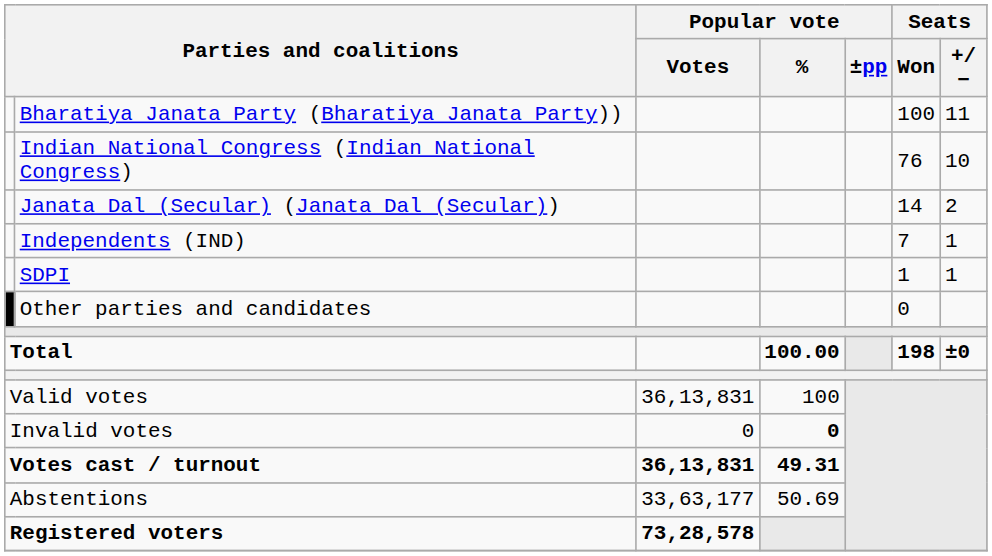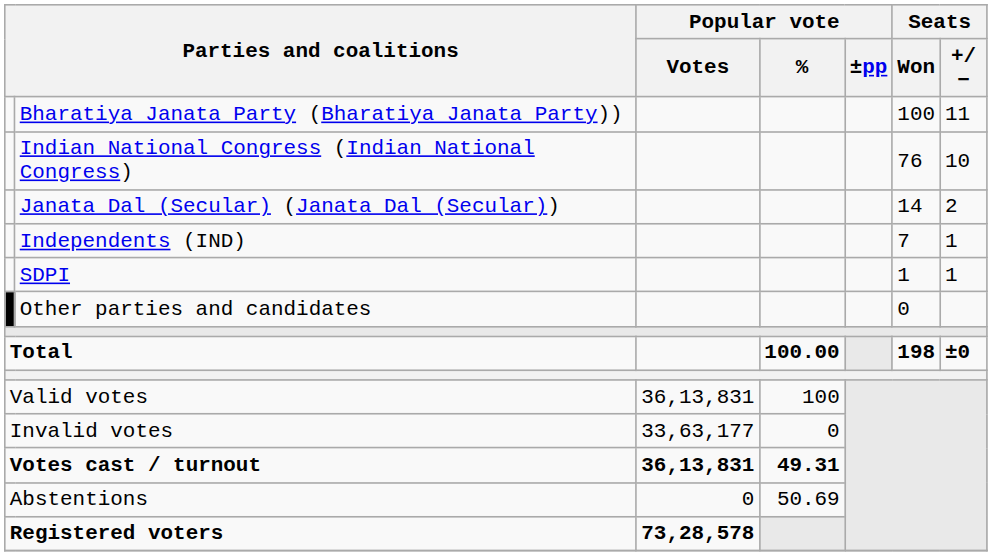(748, 431) 0 -> (698, 431) 33,63,177
(833, 431) bold -> (833, 431) normal
(698, 499) 33,63,177 -> (748, 499) 0
